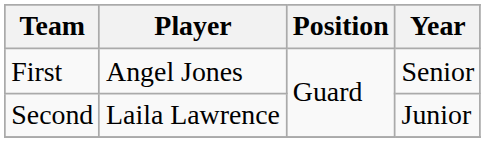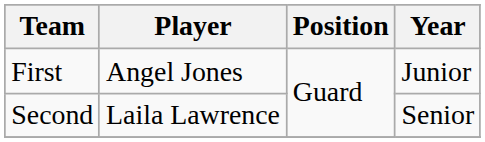(438, 70) Senior -> (436, 70) Junior
(436, 114) Junior -> (438, 114) Senior
